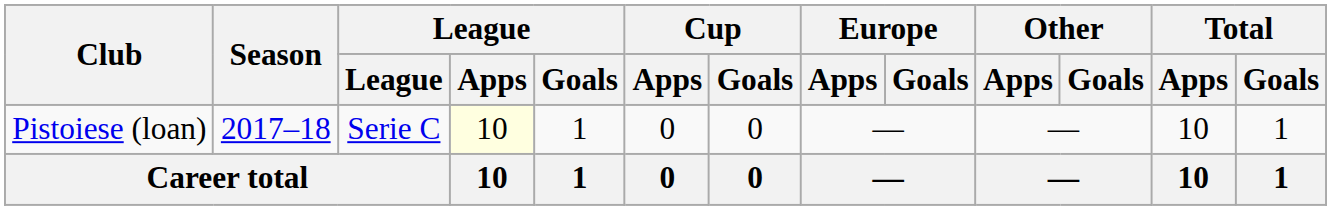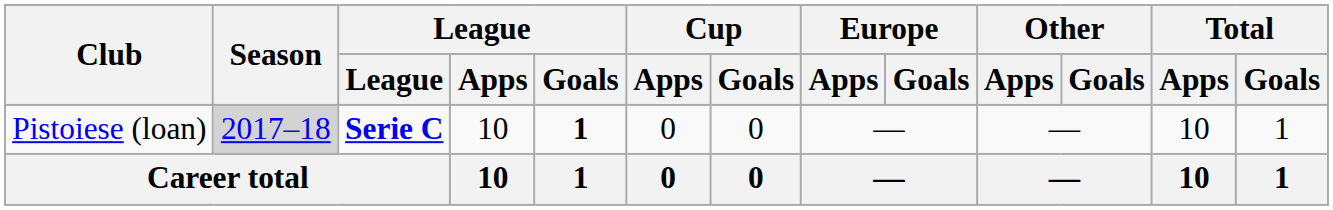(276, 128) no background -> (276, 128) lightgrey background
(394, 128) normal -> (394, 128) bold
(492, 128) lightyellow background -> (493, 128) no background
(580, 128) normal -> (580, 128) bold
